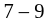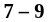(24, 11) normal -> (24, 11) bold
